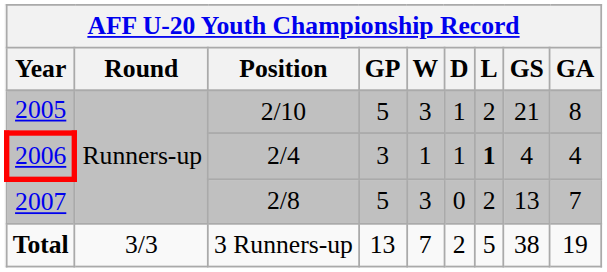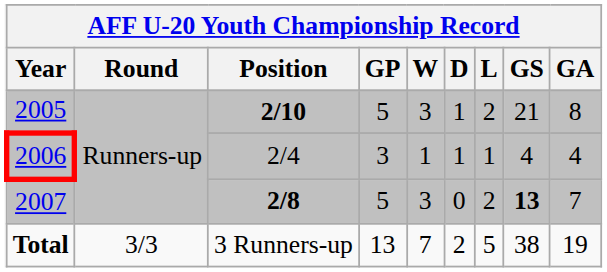(283, 111) normal -> (283, 111) bold
(489, 156) bold -> (489, 156) normal
(283, 201) normal -> (283, 201) bold
(527, 201) normal -> (527, 201) bold
